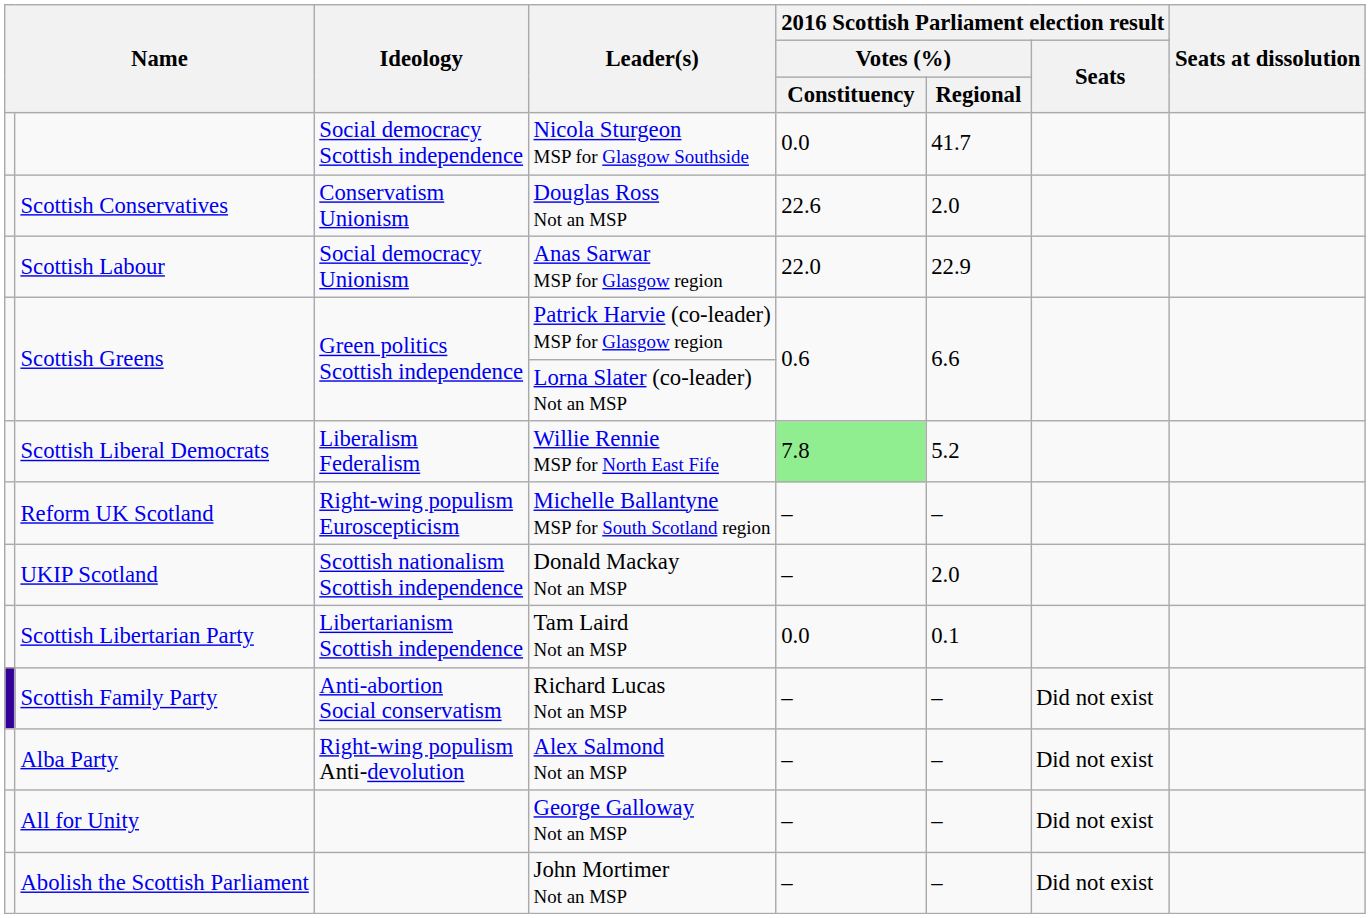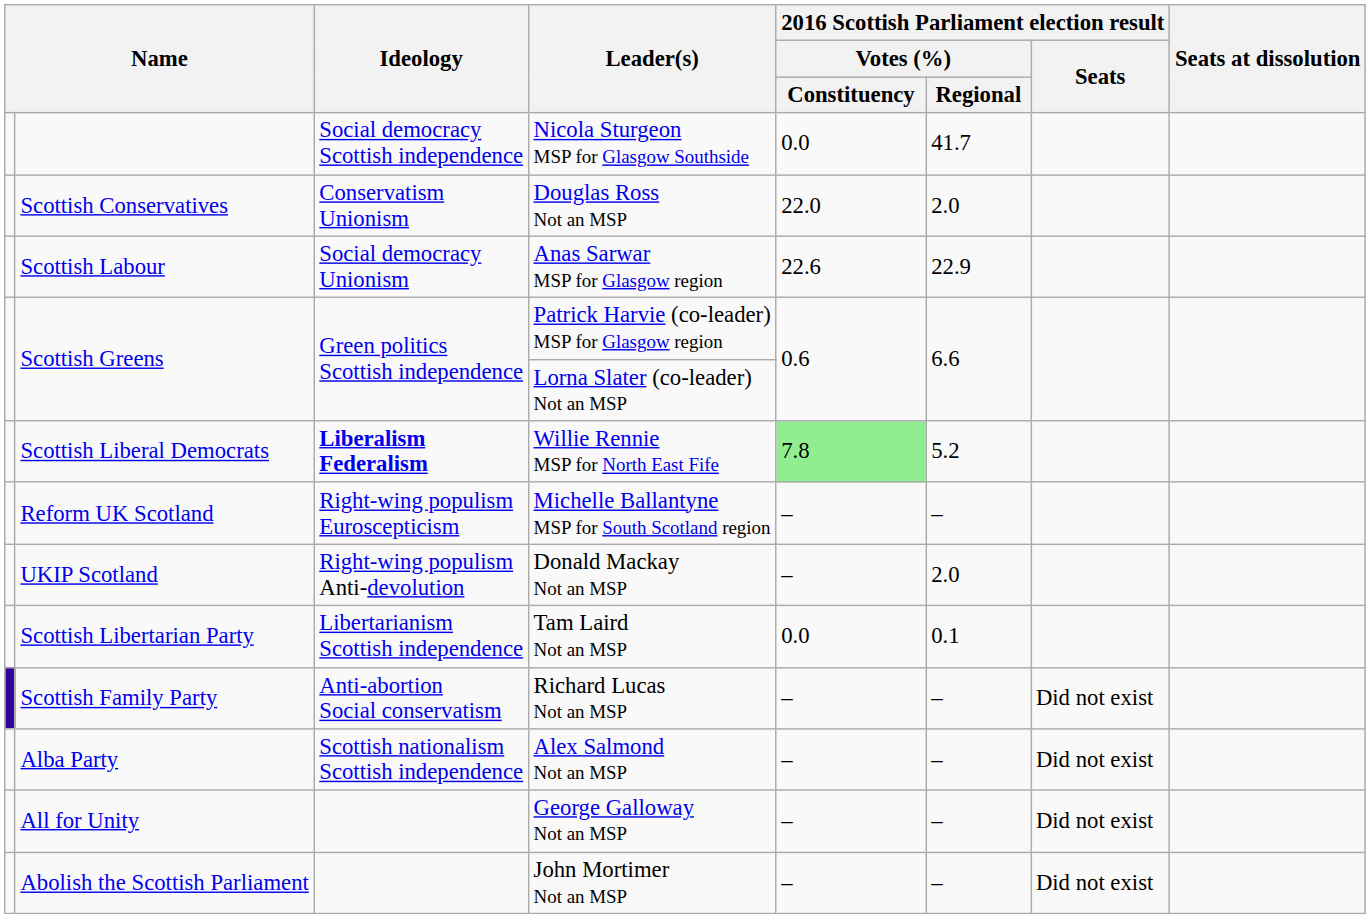(801, 204) 22.6 -> (801, 204) 22.0
(801, 266) 22.0 -> (801, 266) 22.6
(370, 451) normal -> (374, 451) bold
(421, 574) Scottish nationalism Scottish independence -> (416, 574) Right-wing populism Anti-devolution
(416, 759) Right-wing populism Anti-devolution -> (421, 759) Scottish nationalism Scottish independence
